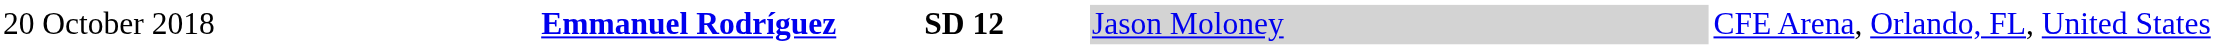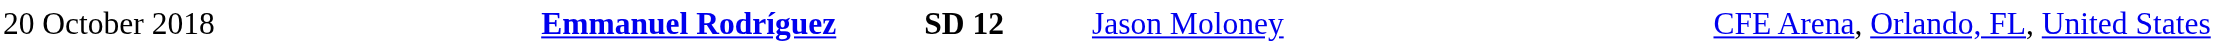(1188, 24) lightgrey background -> (1188, 24) no background
